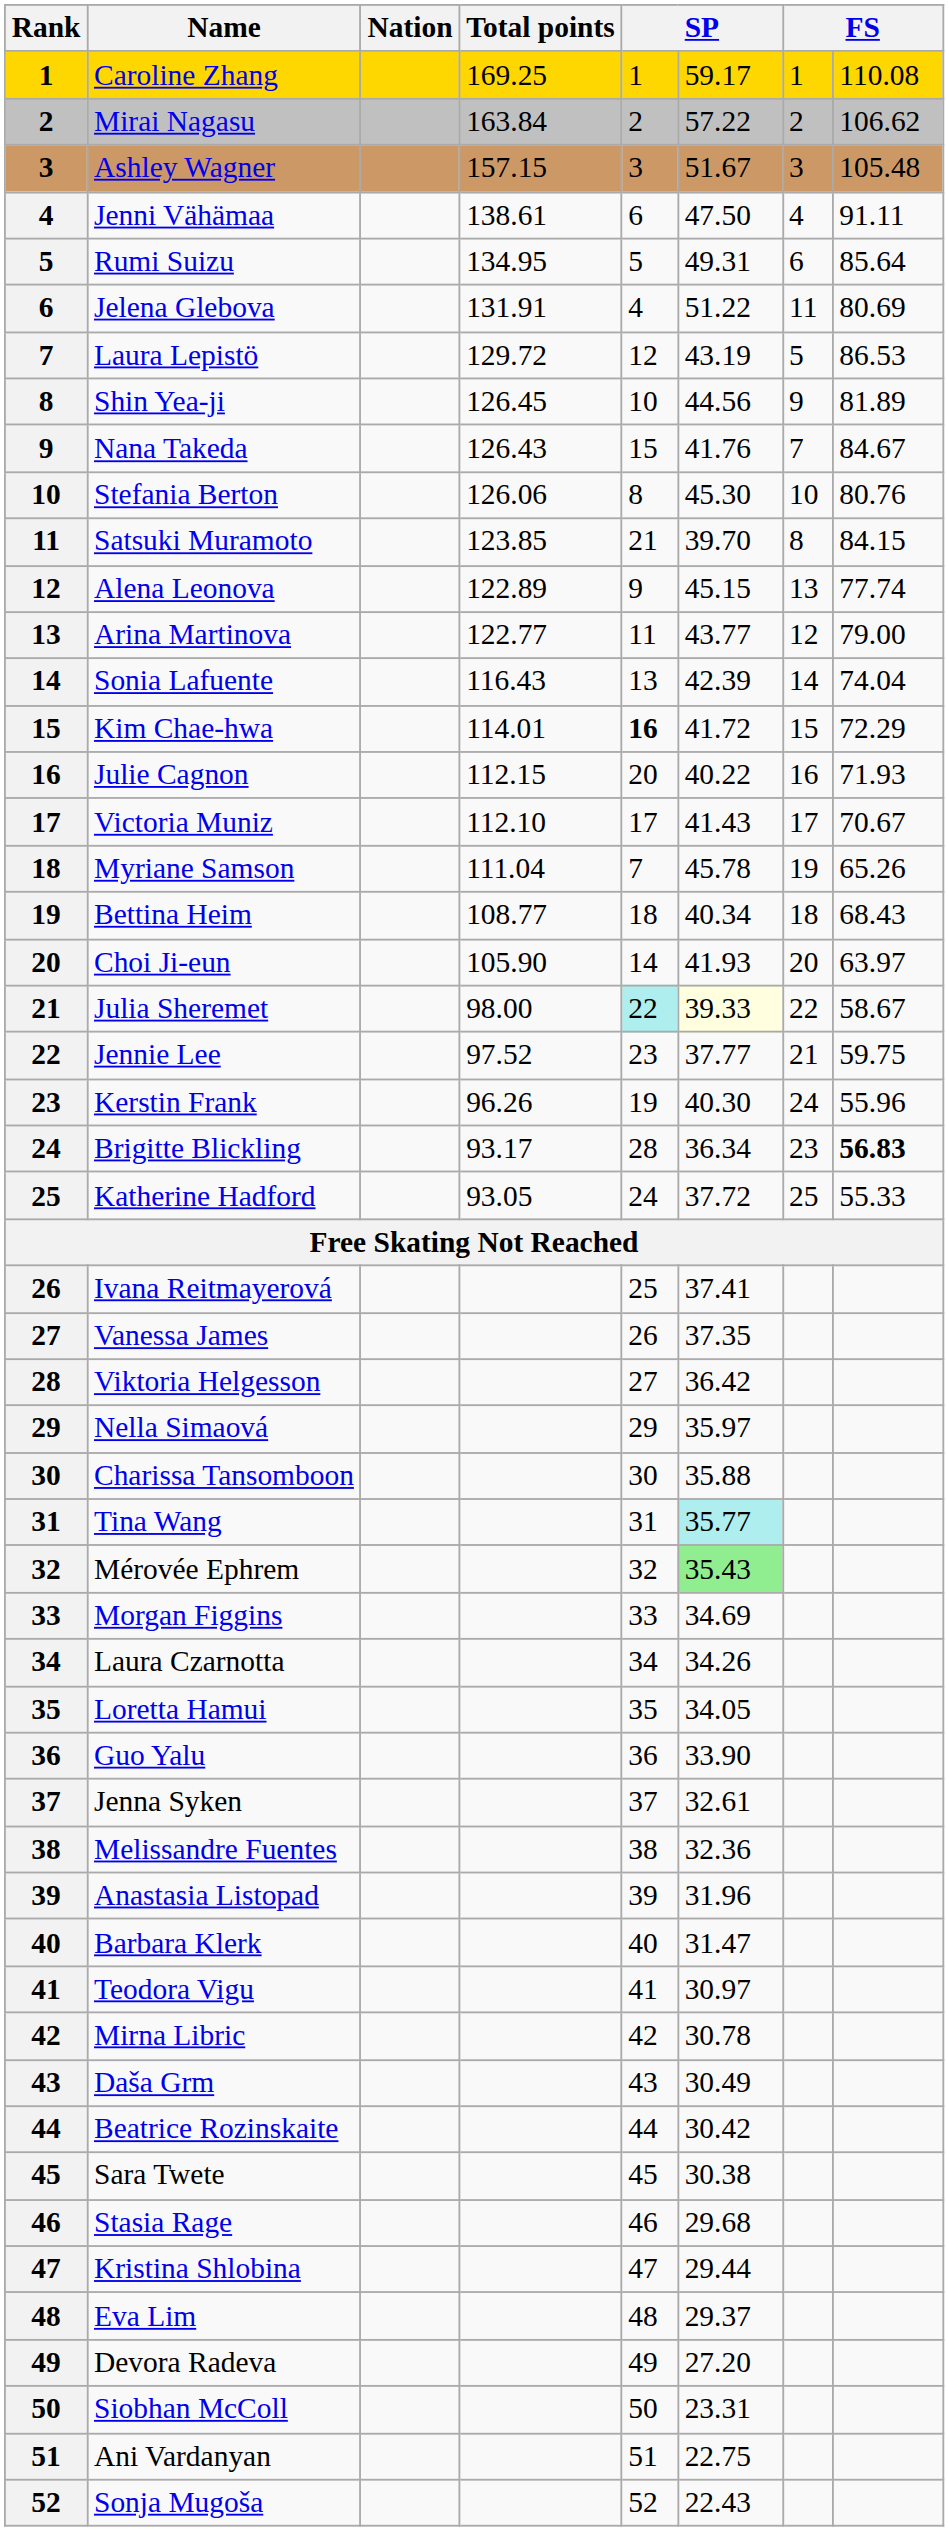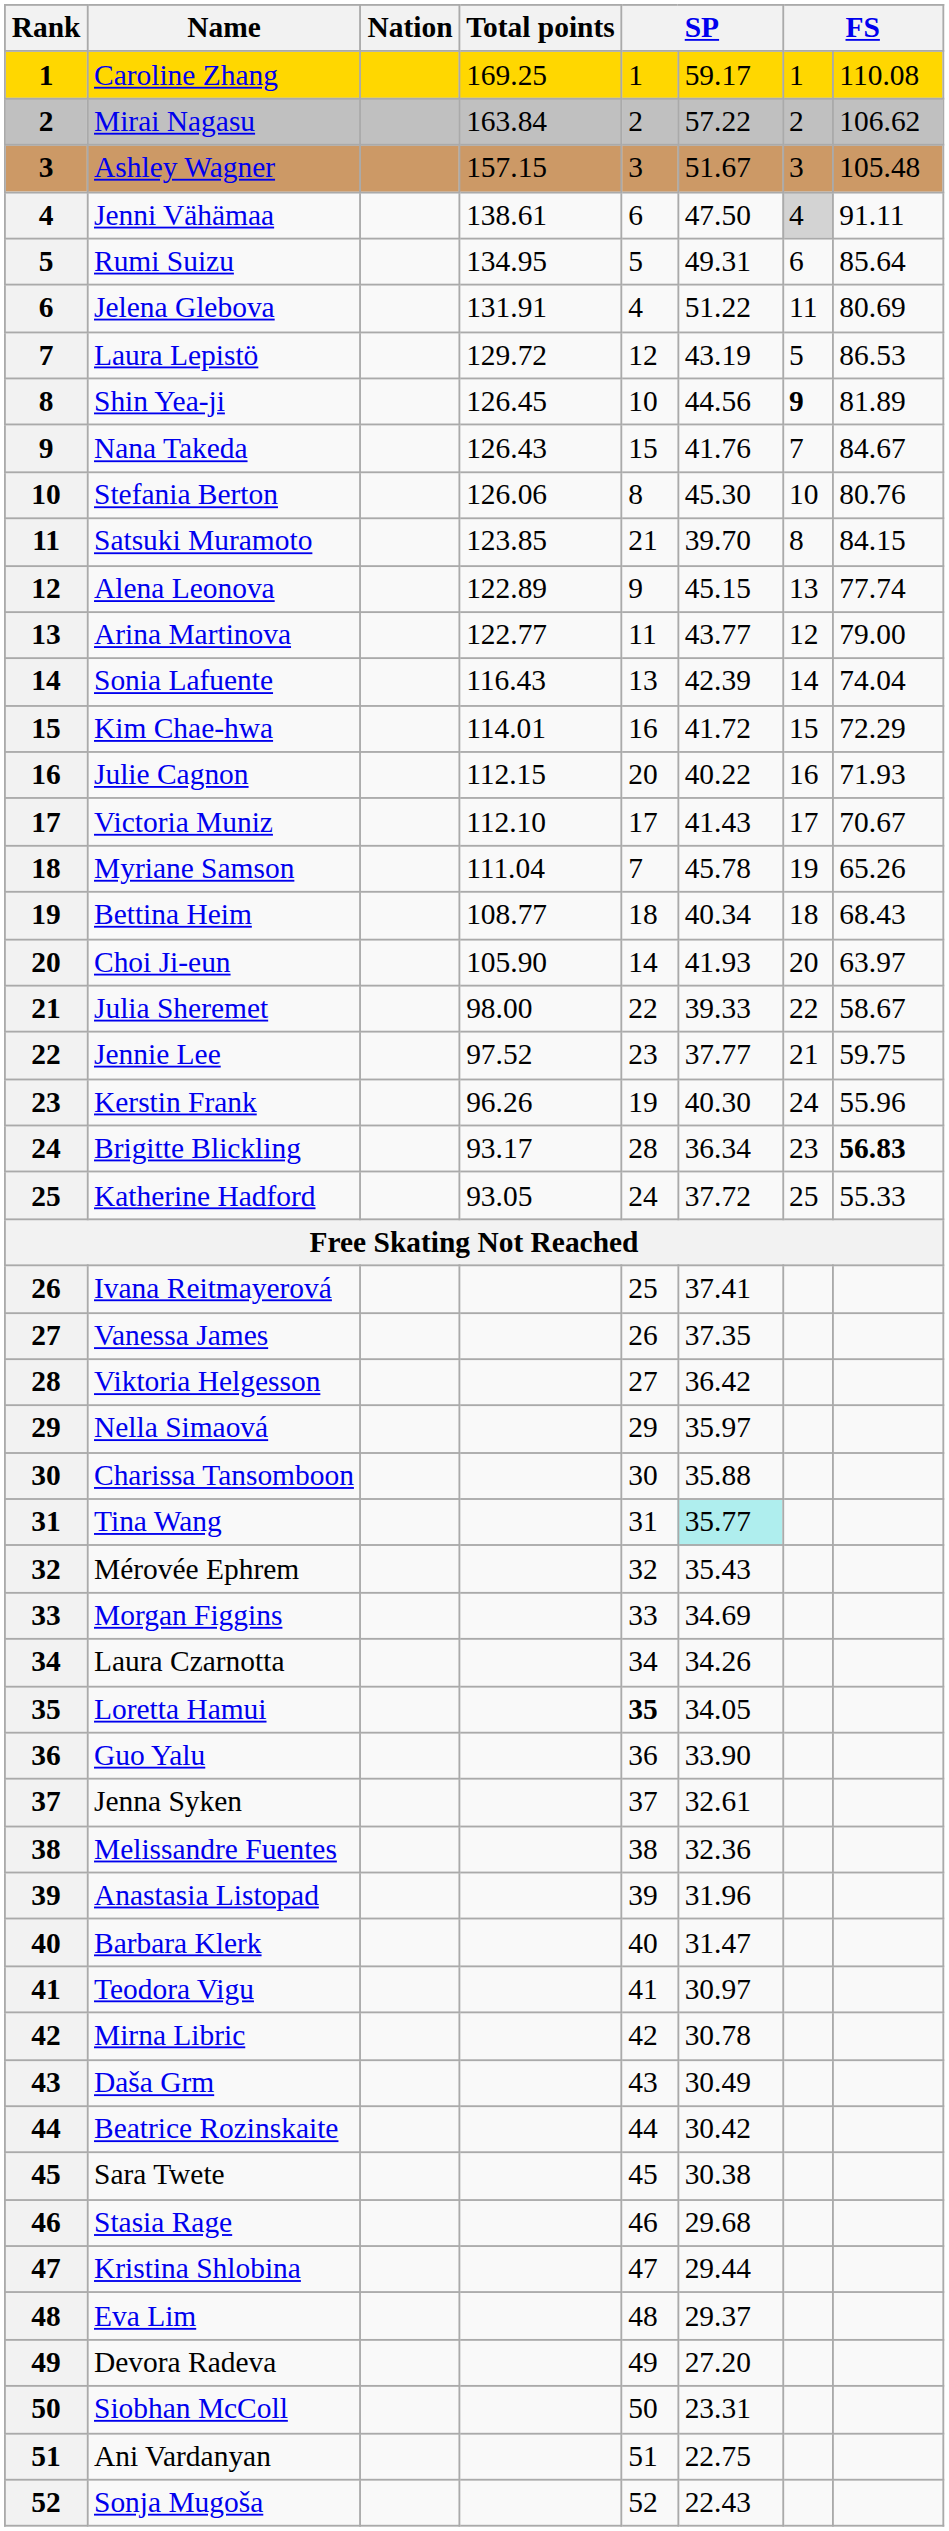(796, 214) no background -> (796, 214) lightgrey background
(796, 401) normal -> (796, 401) bold
(643, 728) bold -> (643, 728) normal
(643, 1008) paleturquoise background -> (643, 1008) no background
(718, 1008) lightyellow background -> (718, 1008) no background
(718, 1568) lightgreen background -> (718, 1568) no background
(643, 1708) normal -> (643, 1708) bold
